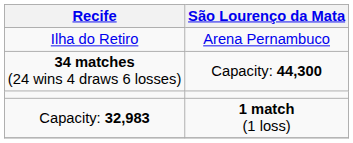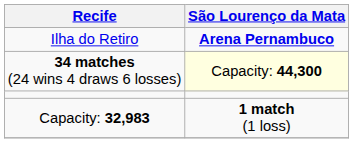(267, 39) normal -> (267, 39) bold
(267, 71) no background -> (267, 71) lightyellow background
